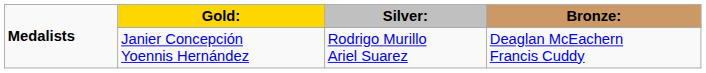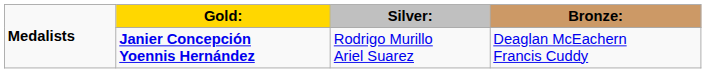(185, 47) normal -> (187, 47) bold
